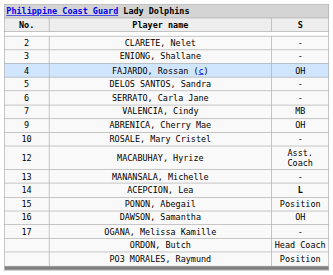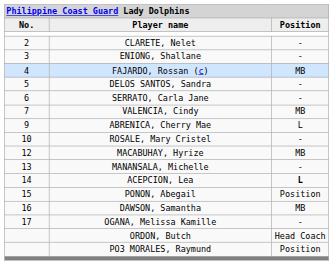(300, 25) S -> (300, 25) Position
(300, 70) OH -> (300, 70) MB
(300, 125) OH -> (300, 125) L
(300, 158) Asst. Coach -> (300, 153) MB
(300, 218) OH -> (300, 208) MB
